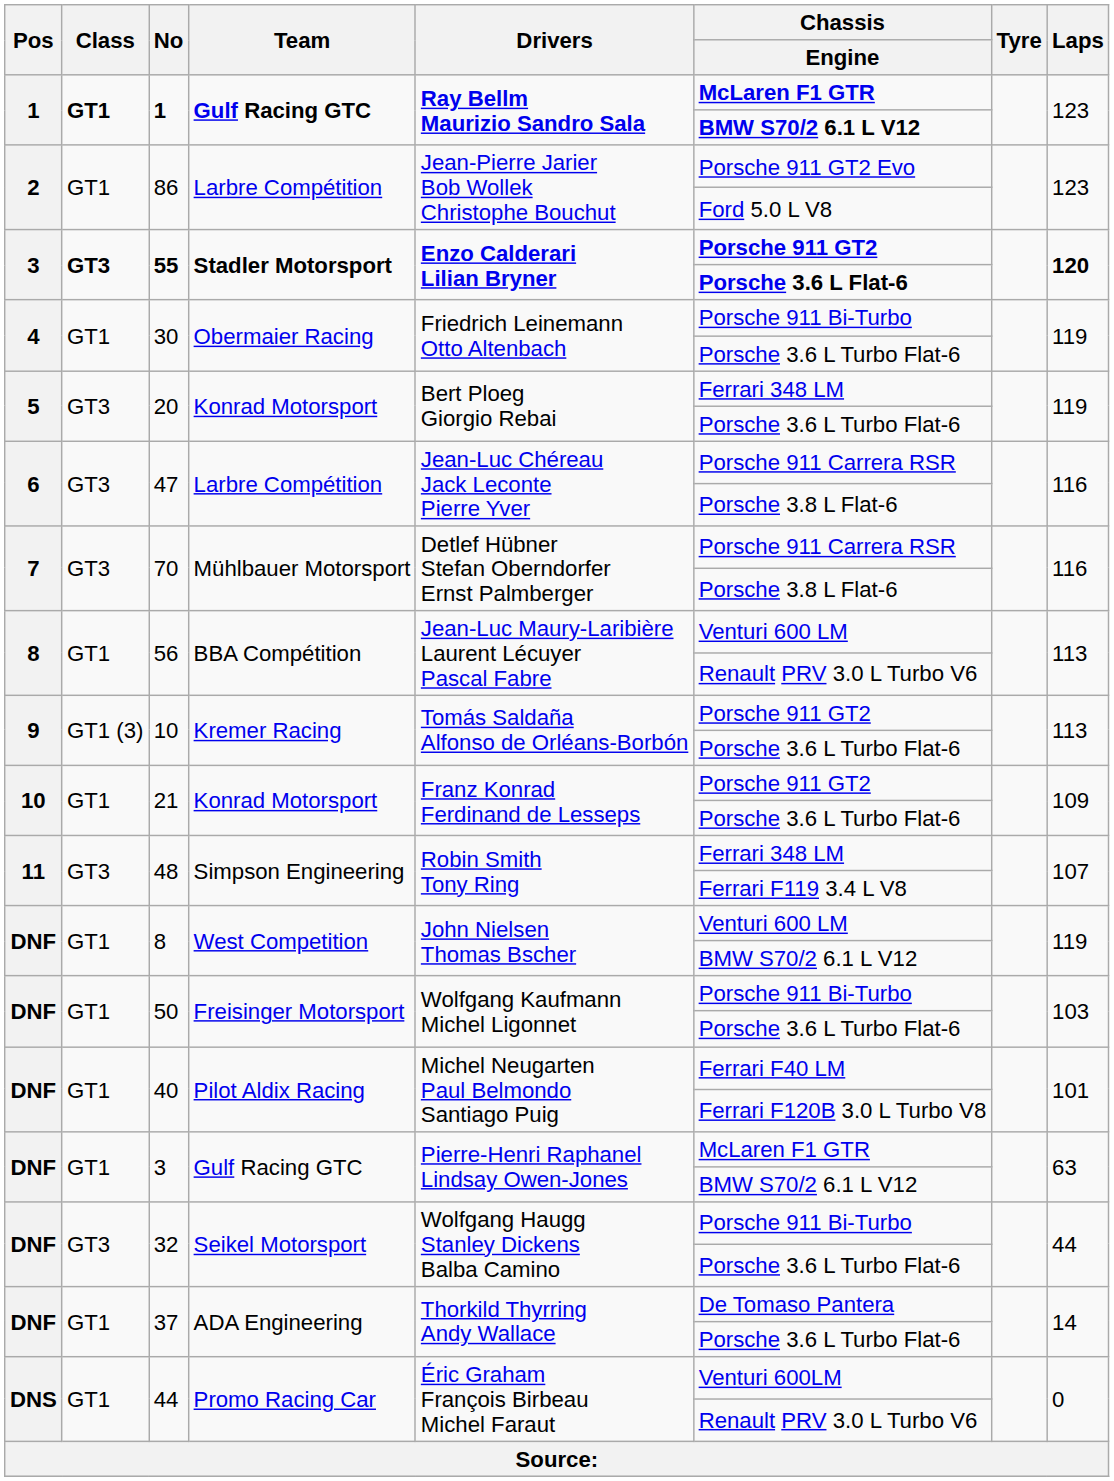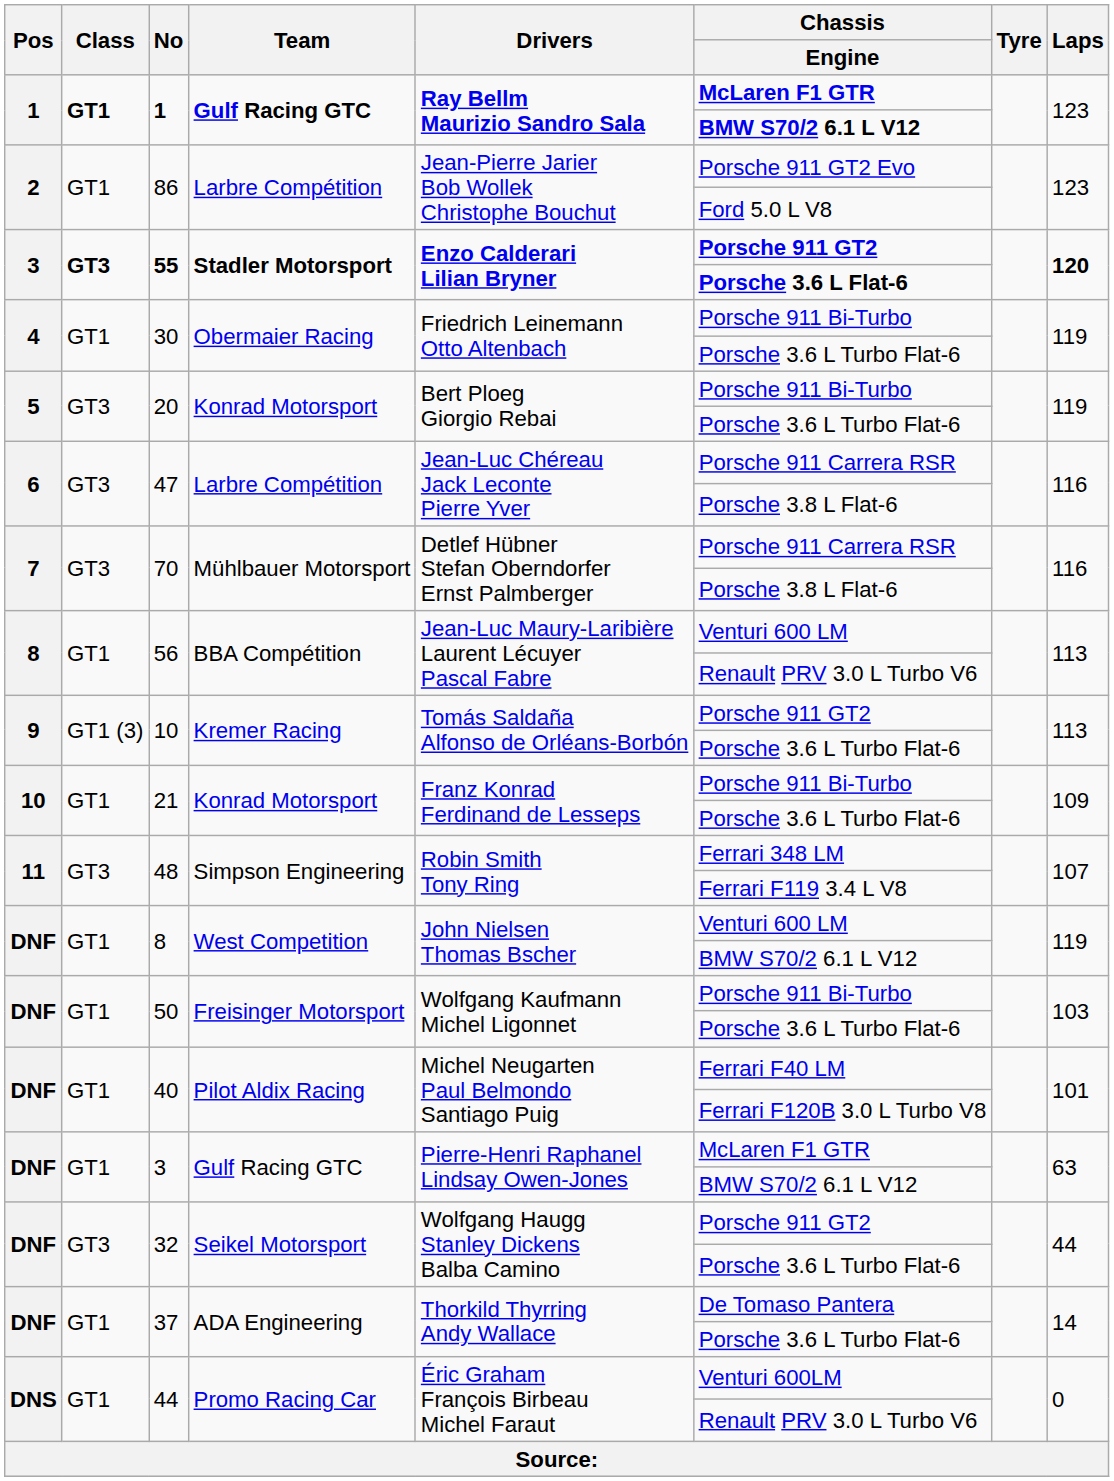(771, 388) Ferrari 348 LM -> (805, 388) Porsche 911 Bi-Turbo
(785, 783) Porsche 911 GT2 -> (805, 783) Porsche 911 Bi-Turbo
(805, 1223) Porsche 911 Bi-Turbo -> (785, 1223) Porsche 911 GT2
